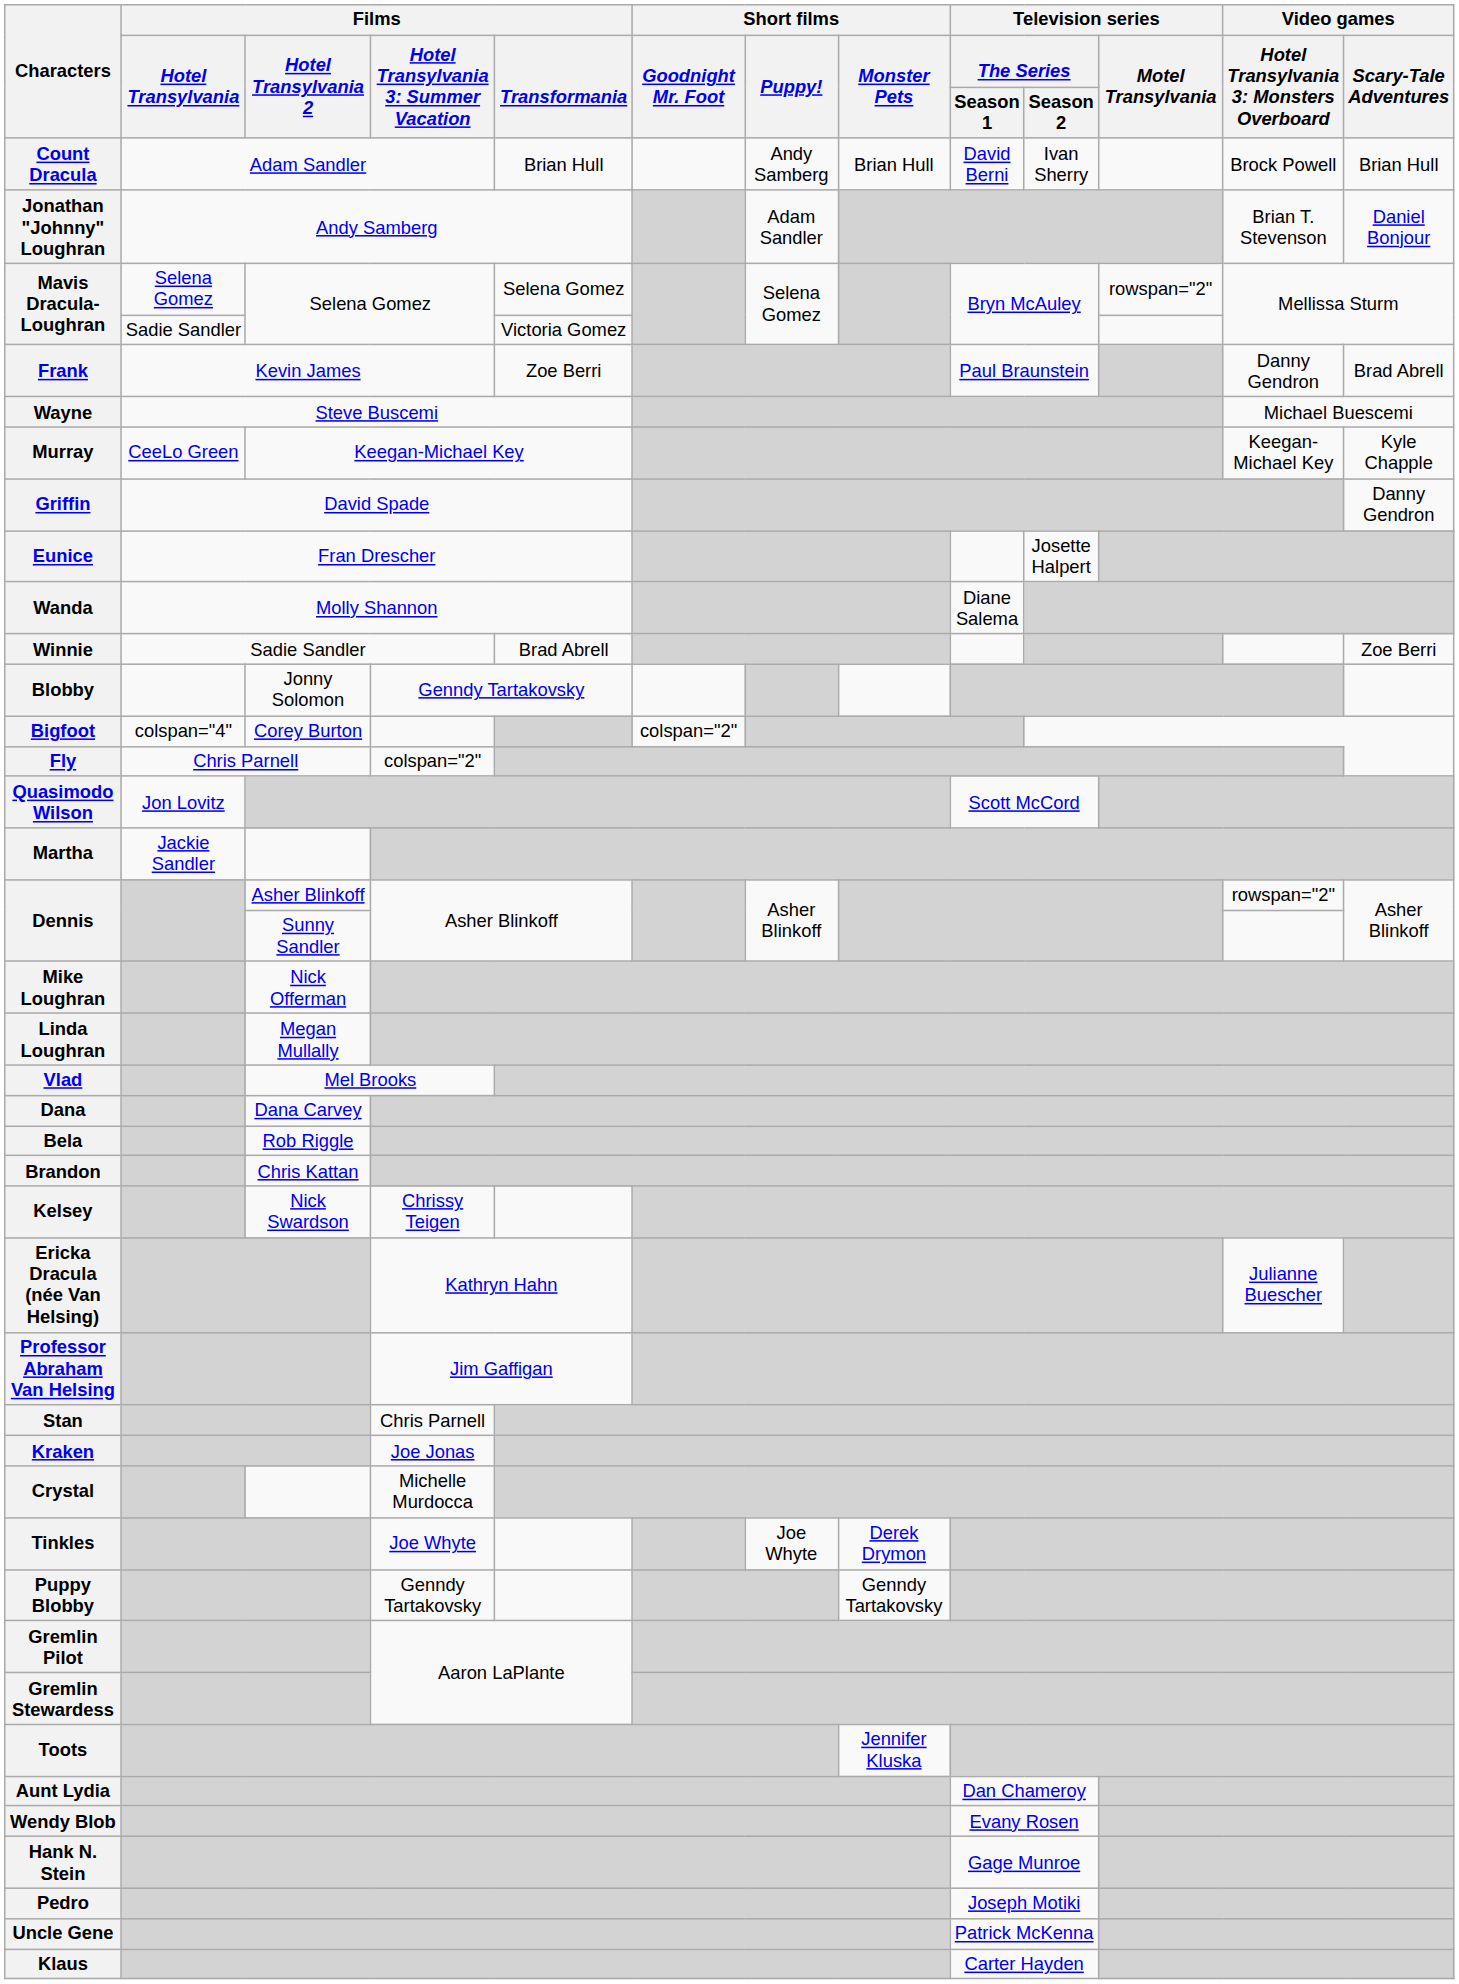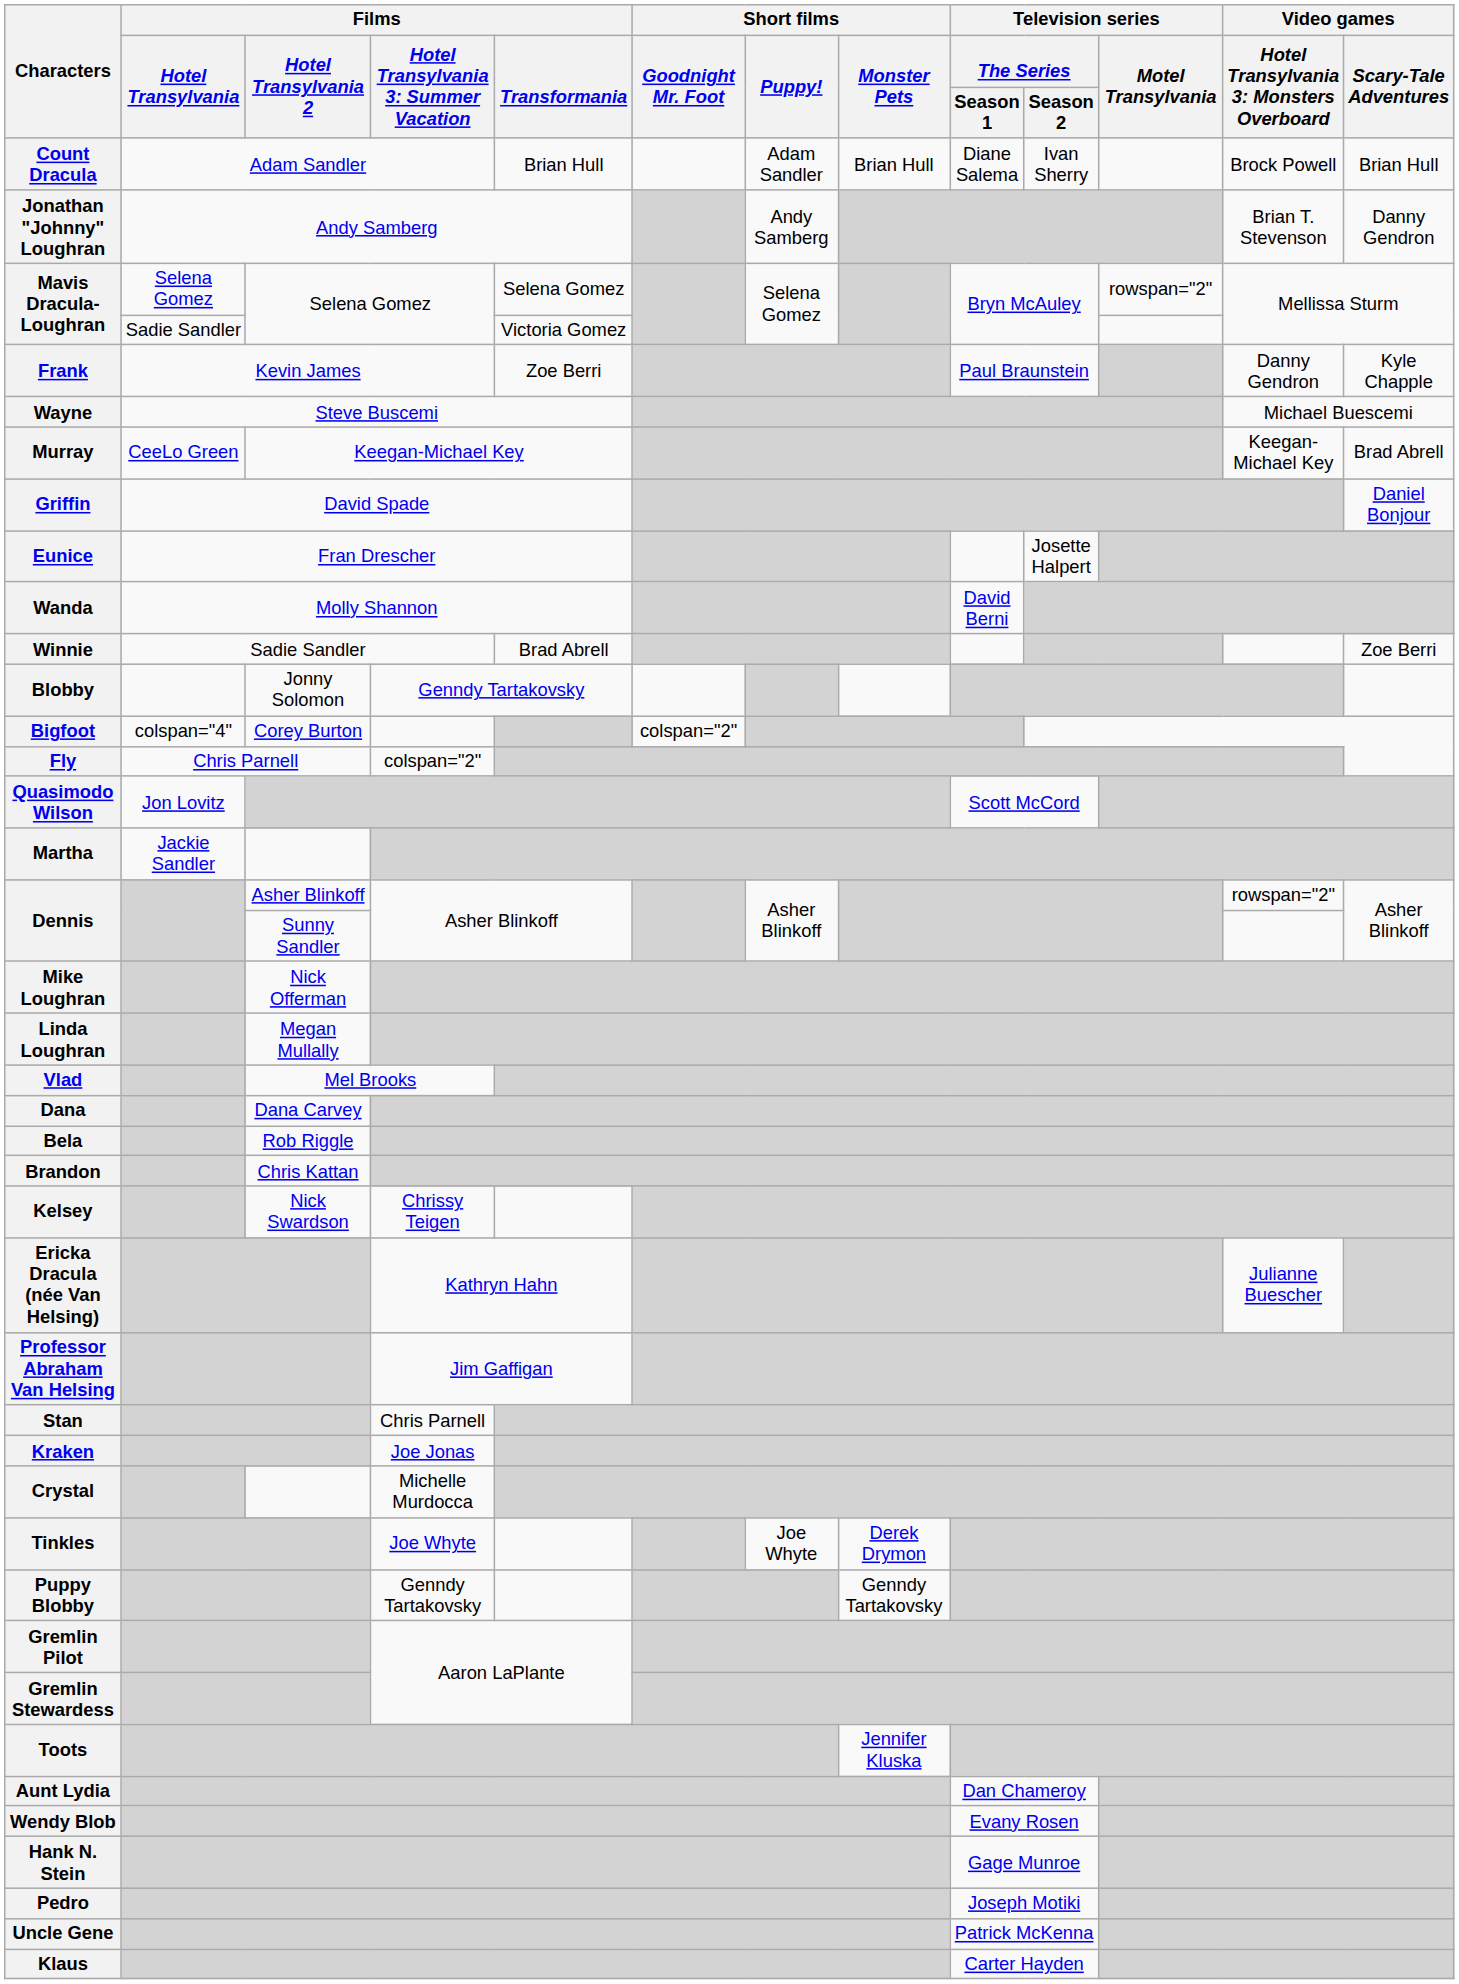(791, 164) Andy Samberg -> (791, 164) Adam Sandler
(987, 164) David Berni -> (987, 164) Diane Salema
(791, 227) Adam Sandler -> (791, 227) Andy Samberg
(1399, 227) Daniel Bonjour -> (1399, 227) Danny Gendron
(1399, 371) Brad Abrell -> (1399, 371) Kyle Chapple
(1399, 453) Kyle Chapple -> (1399, 453) Brad Abrell
(1399, 505) Danny Gendron -> (1399, 505) Daniel Bonjour
(987, 608) Diane Salema -> (987, 608) David Berni
